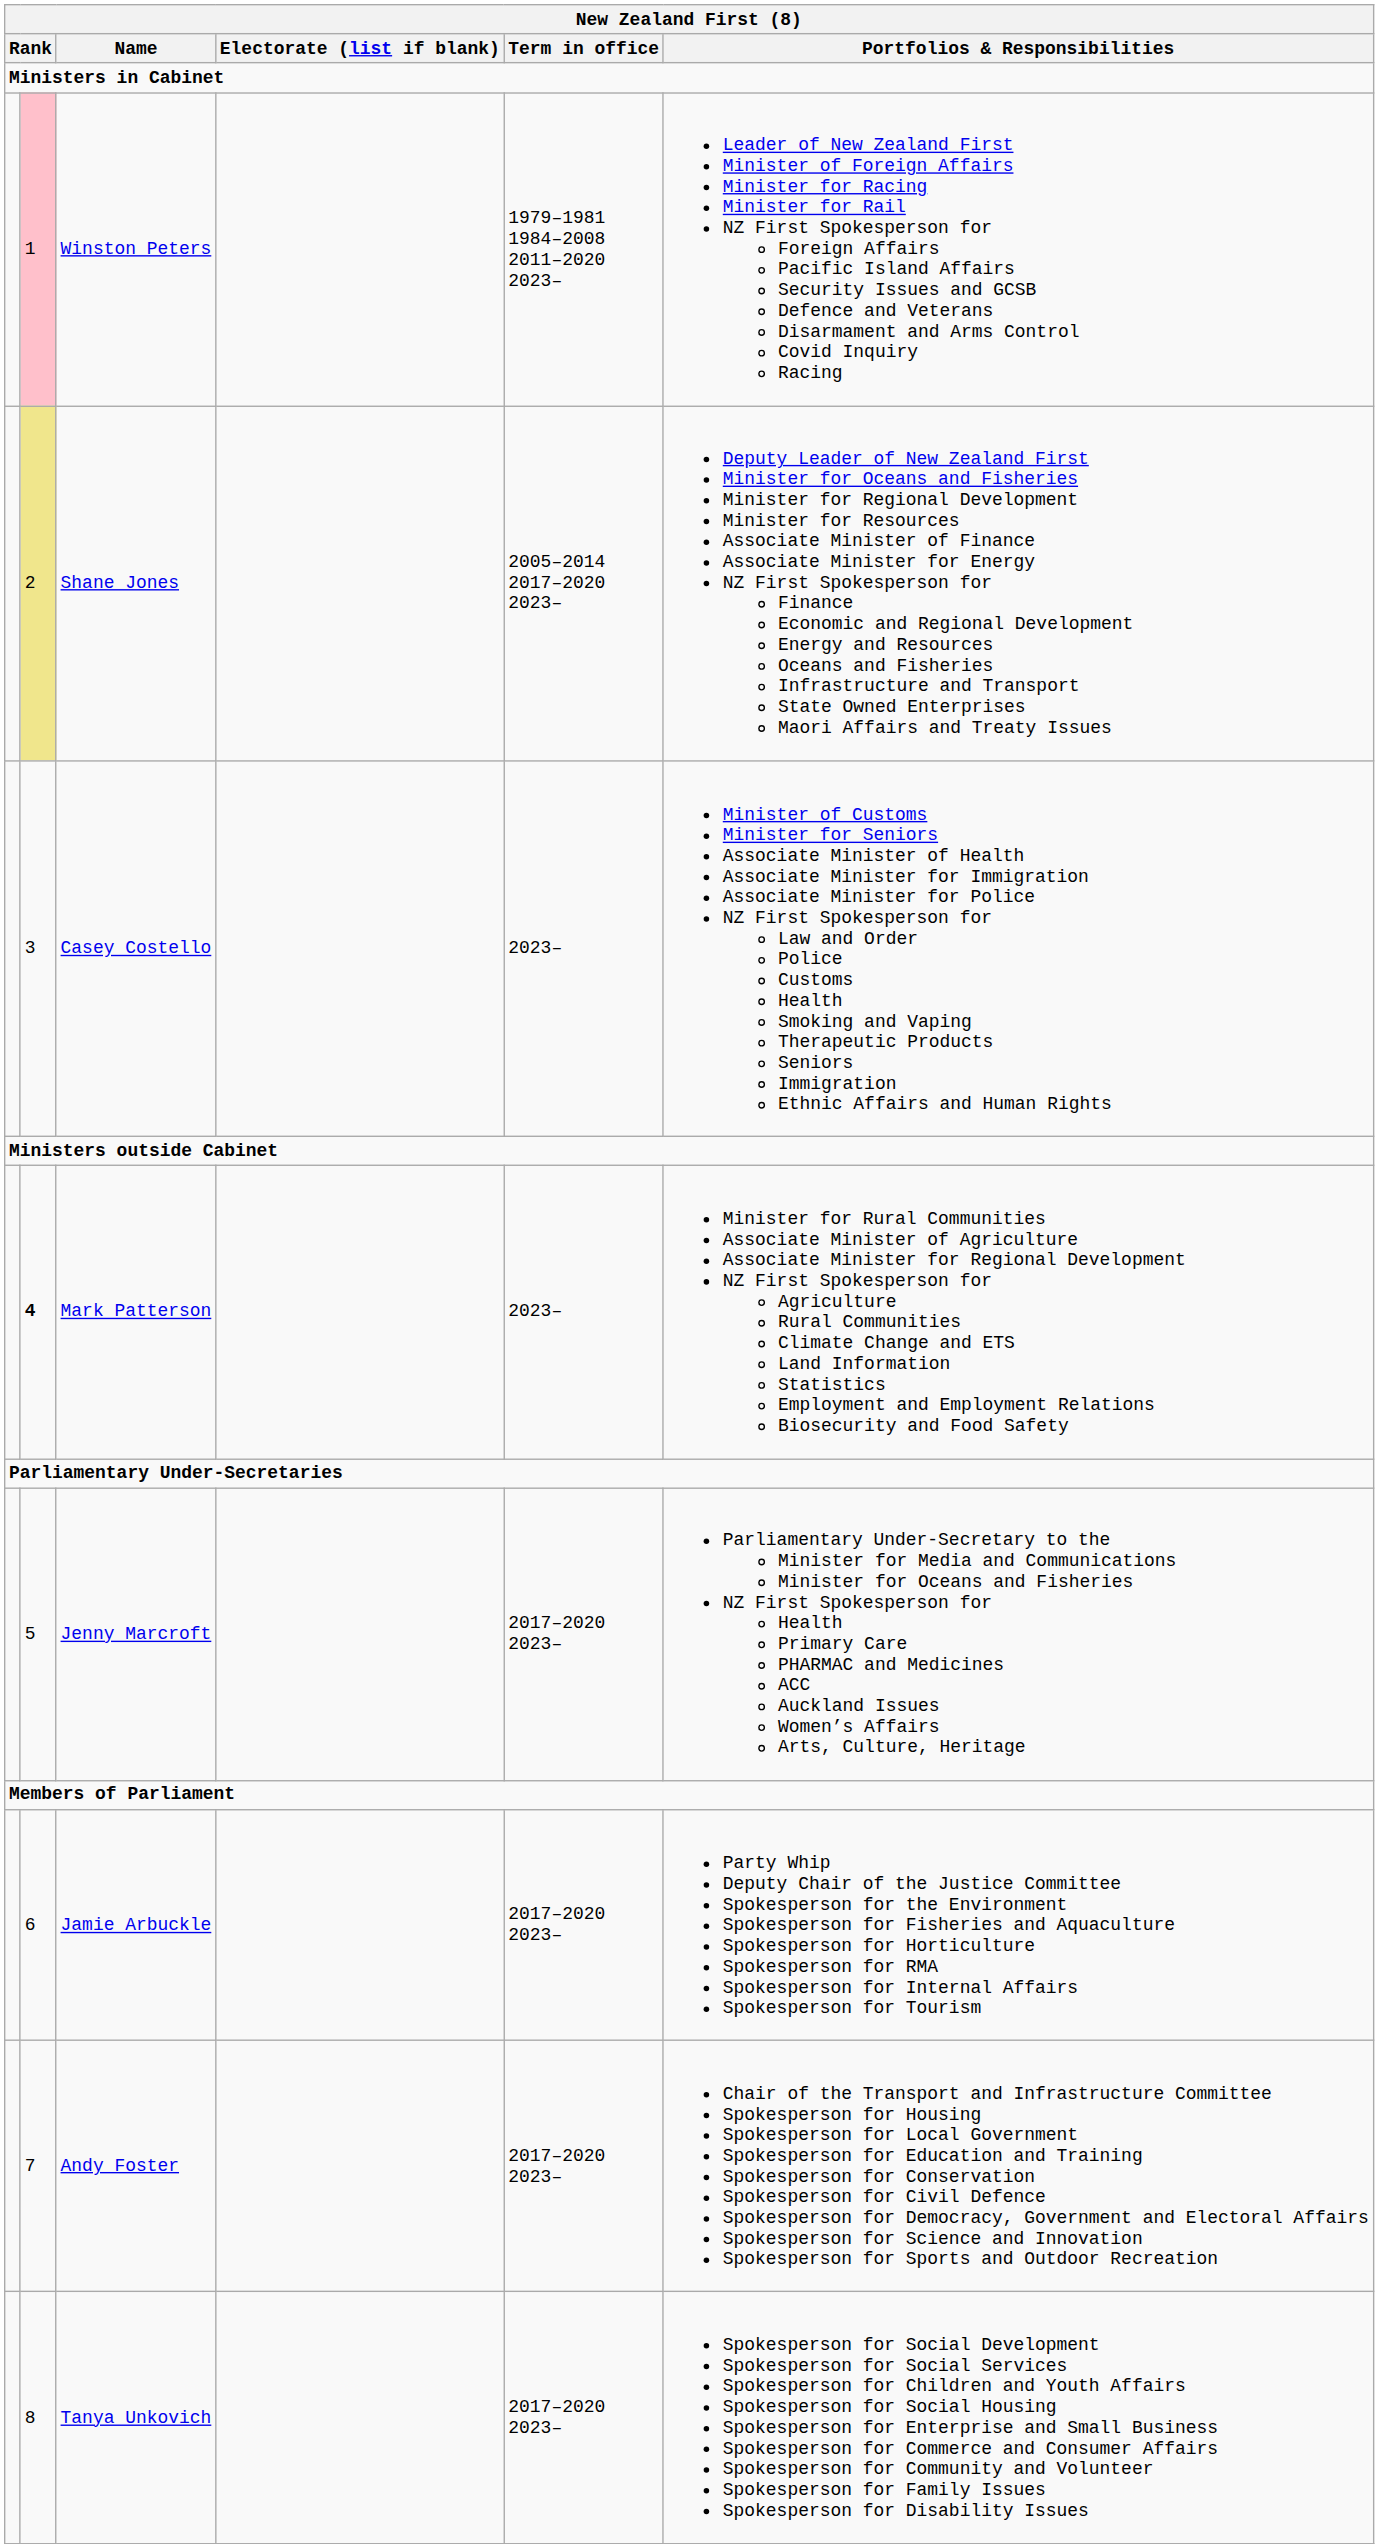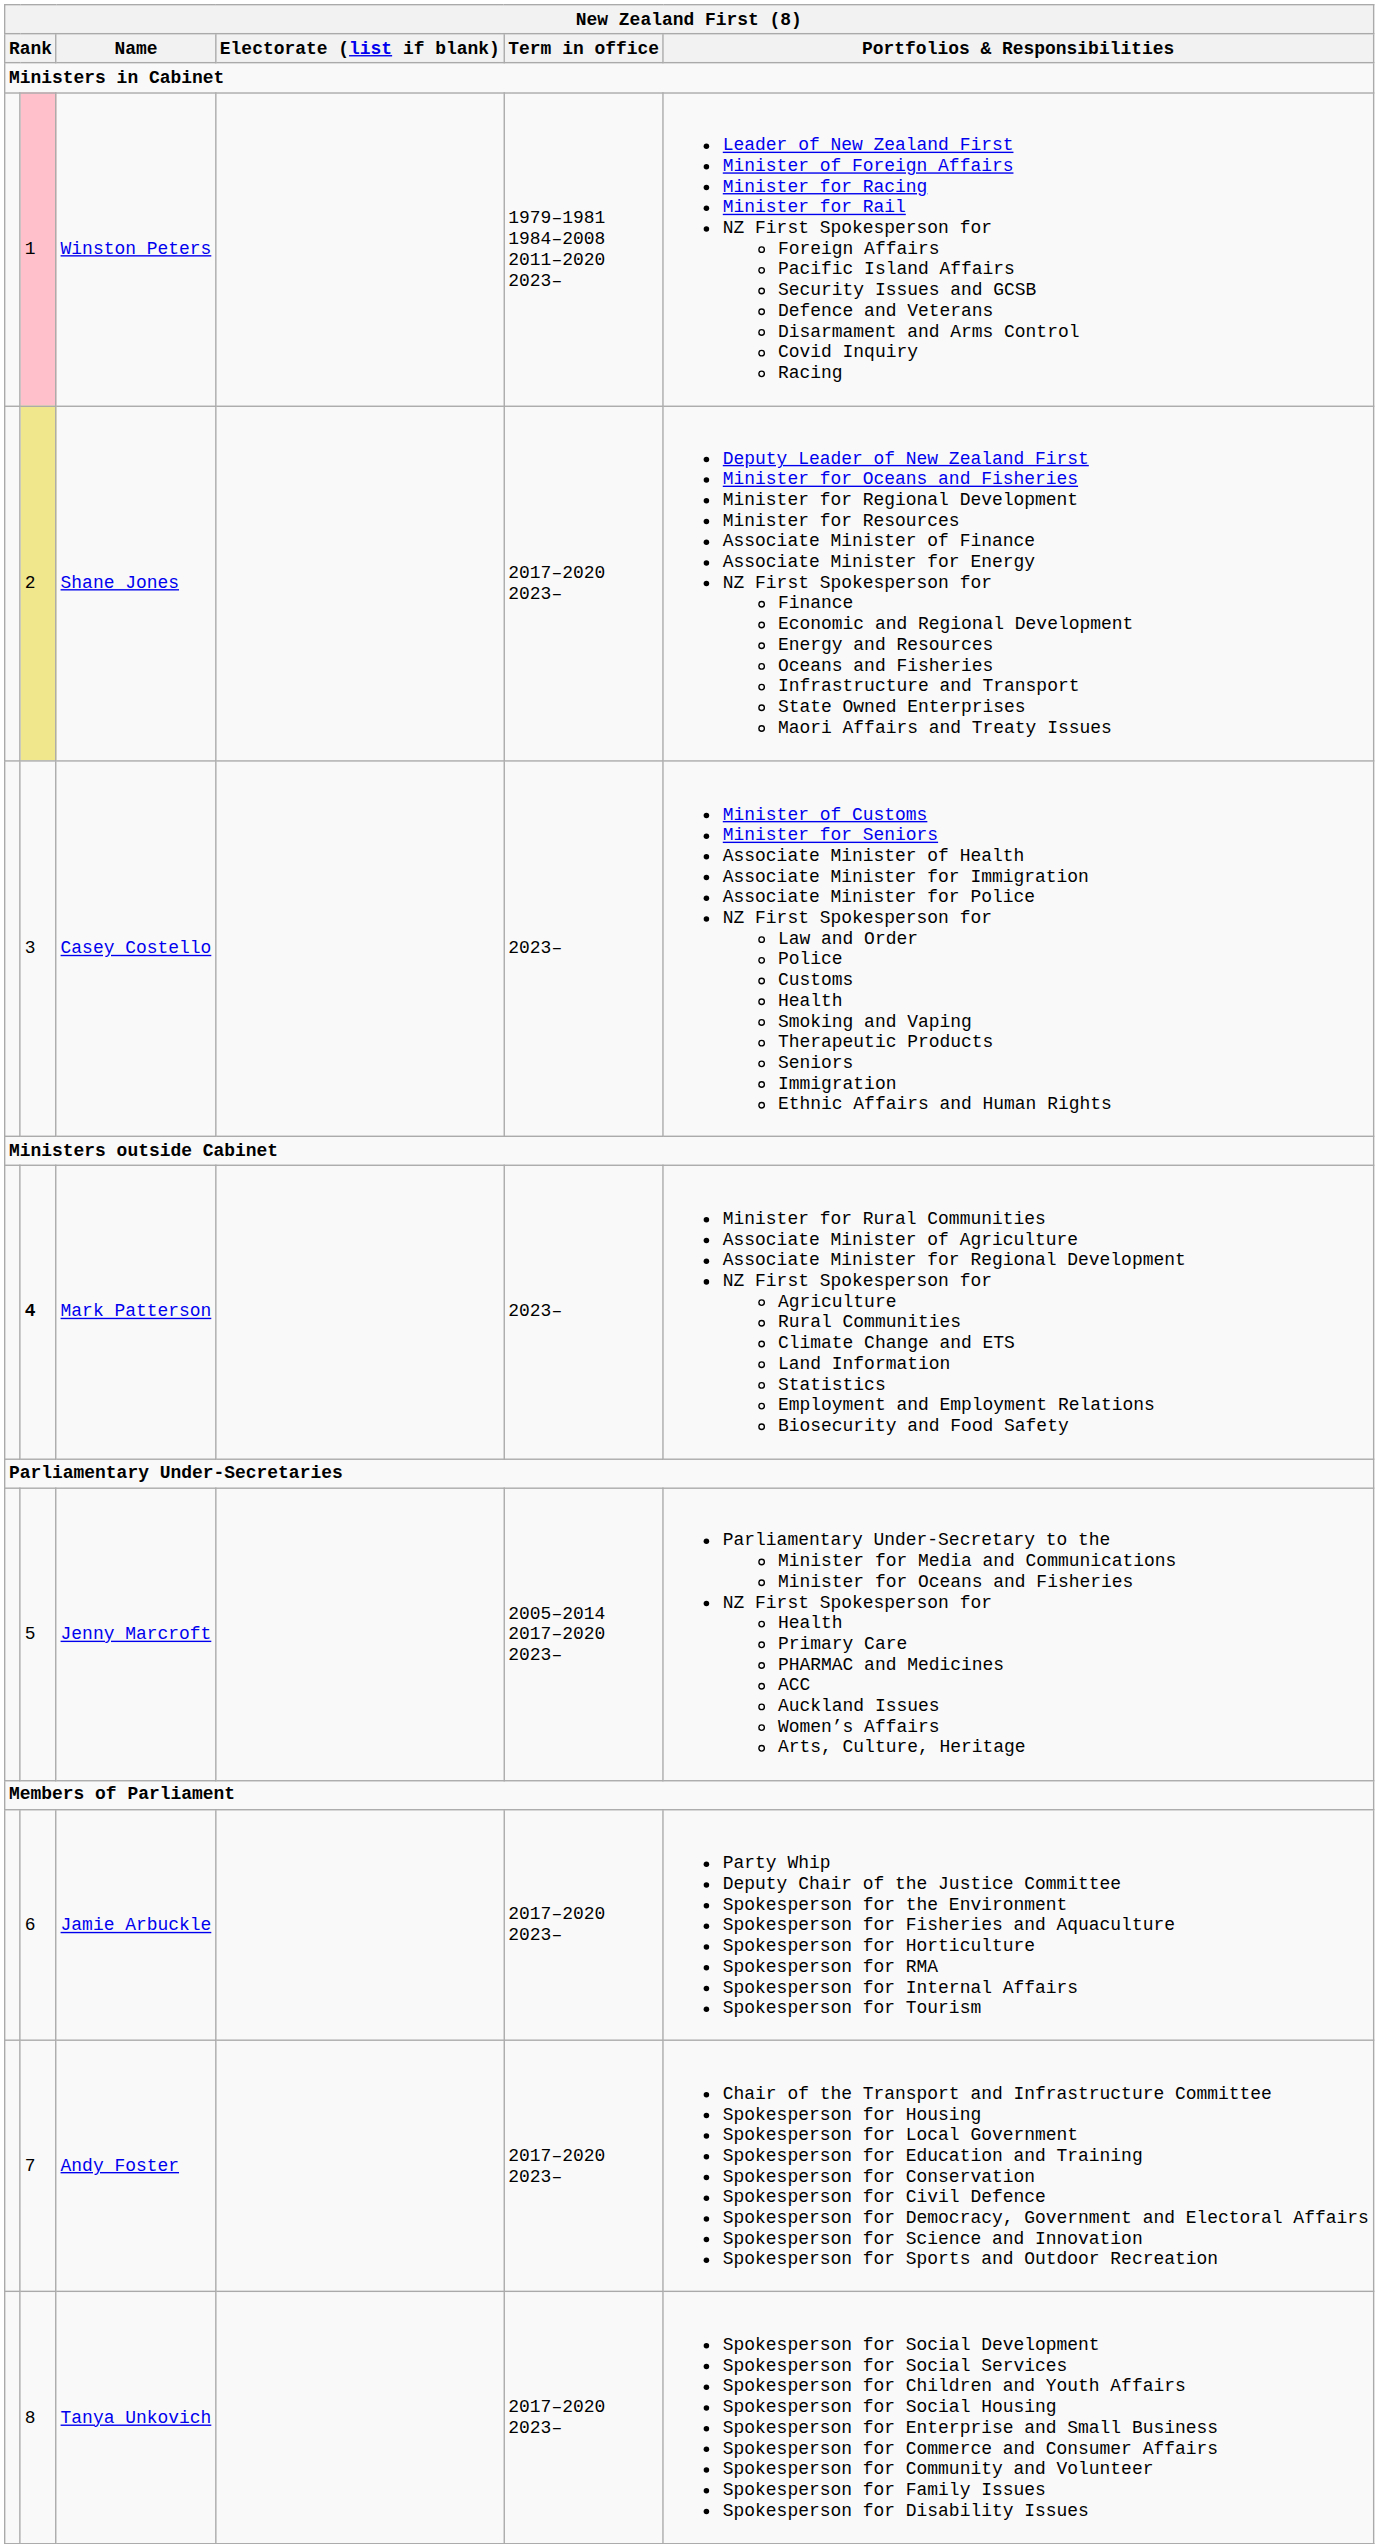(557, 583) 2005–2014 2017–2020 2023– -> (557, 583) 2017–2020 2023–
(557, 1634) 2017–2020 2023– -> (557, 1634) 2005–2014 2017–2020 2023–
